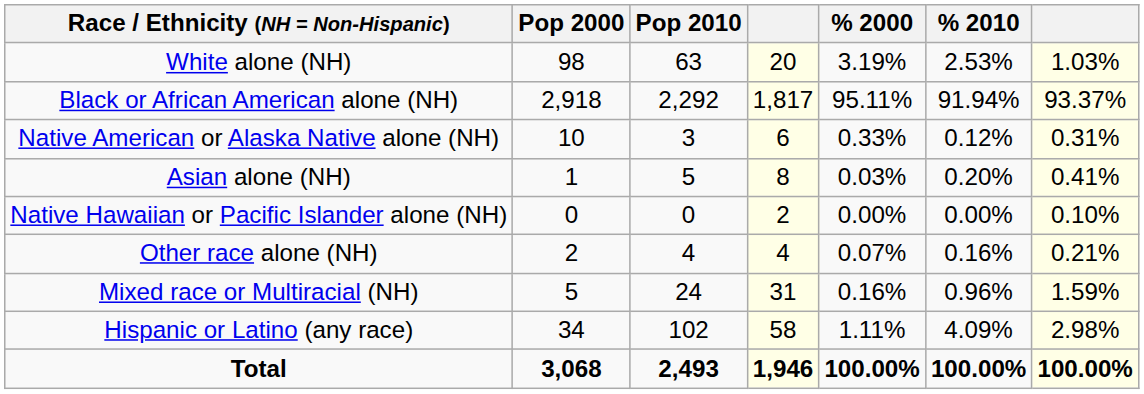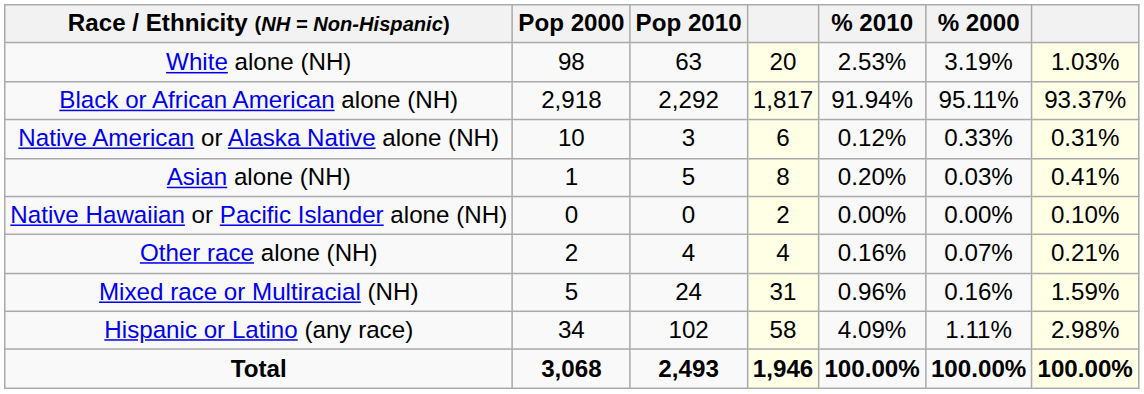columns swapped: (872, 23) <-> (979, 23)
